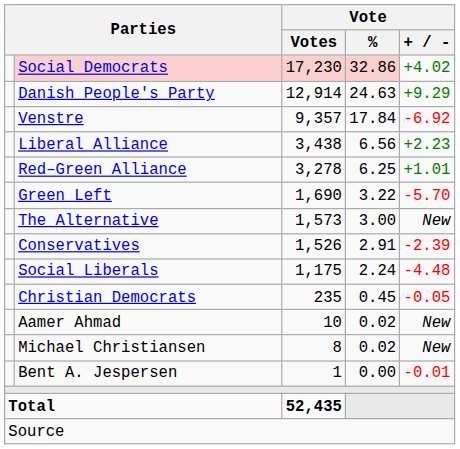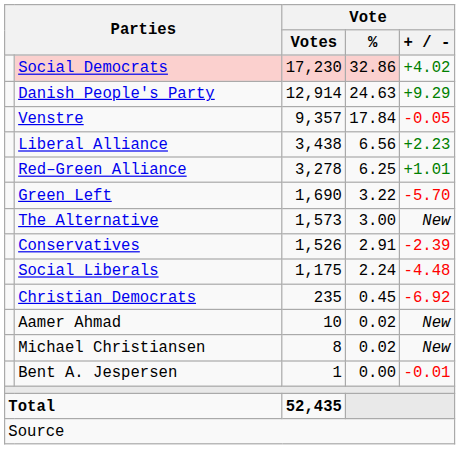(427, 119) -6.92 -> (427, 119) -0.05
(427, 297) -0.05 -> (427, 297) -6.92
